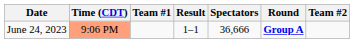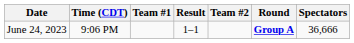columns swapped: (328, 13) <-> (234, 13)
(100, 30) lightsalmon background -> (100, 30) no background
